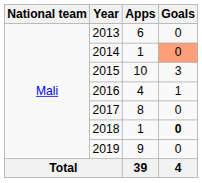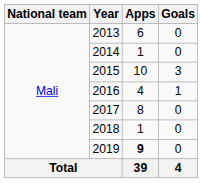(178, 52) lightsalmon background -> (178, 52) no background
(178, 129) bold -> (178, 129) normal
(140, 149) normal -> (140, 149) bold
